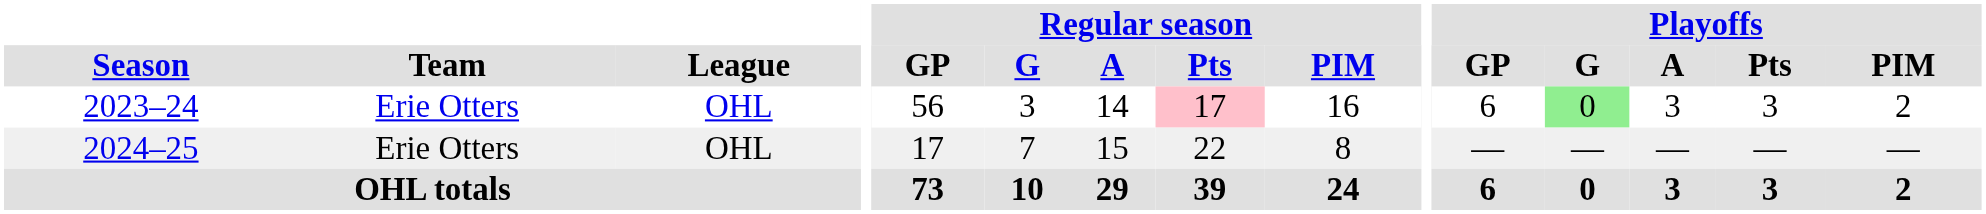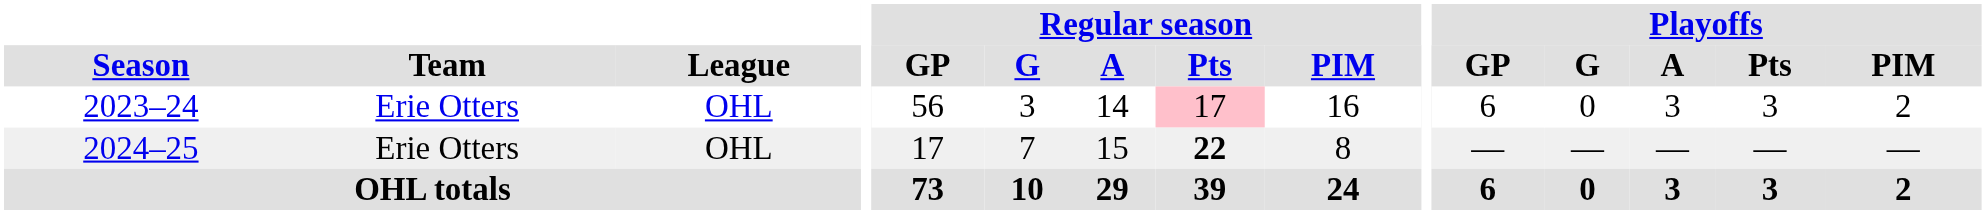(1587, 106) lightgreen background -> (1587, 106) no background
(1210, 147) normal -> (1210, 147) bold
